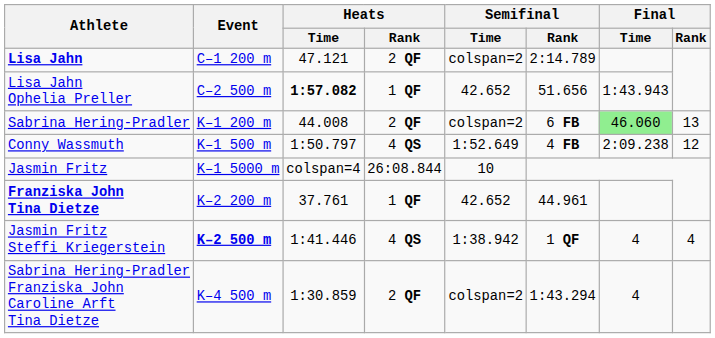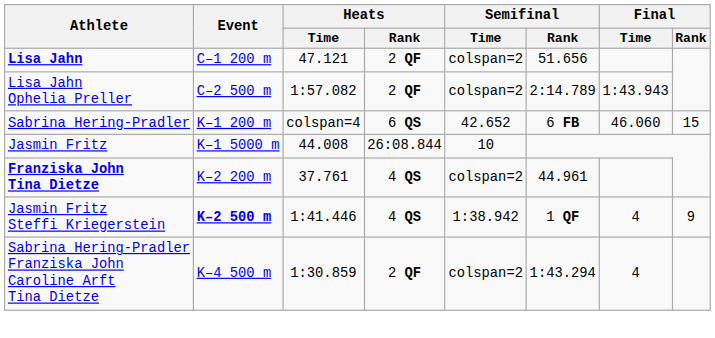(563, 60) 2:14.789 -> (563, 60) 51.656
(323, 91) bold -> (323, 91) normal
(405, 91) 1 QF -> (405, 91) 2 QF
(486, 91) 42.652 -> (486, 91) colspan=2
(563, 91) 51.656 -> (563, 91) 2:14.789
(323, 123) 44.008 -> (323, 123) colspan=4
(405, 123) 2 QF -> (405, 123) 6 QS
(486, 123) colspan=2 -> (486, 123) 42.652
(636, 123) lightgreen background -> (636, 123) no background
(691, 123) 13 -> (691, 123) 15
- row: (66, 146)
(323, 169) colspan=4 -> (323, 146) 44.008
(405, 200) 1 QF -> (405, 177) 4 QS
(486, 200) 42.652 -> (486, 177) colspan=2
(691, 240) 4 -> (691, 217) 9
